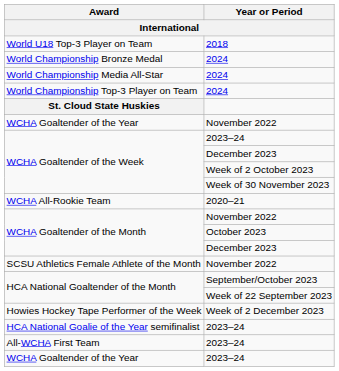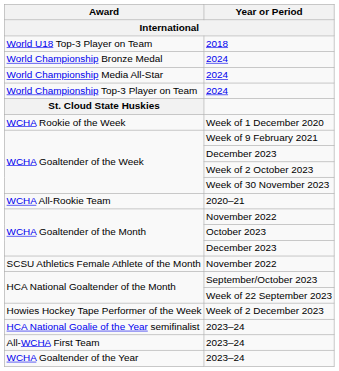(72, 122) WCHA Goaltender of the Year -> (66, 122) WCHA Rookie of the Week
(241, 122) November 2022 -> (265, 122) Week of 1 December 2020
(225, 138) 2023–24 -> (262, 138) Week of 9 February 2021
